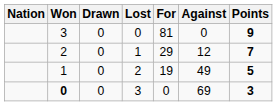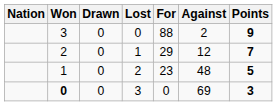(166, 33) 81 -> (166, 33) 88
(204, 33) 0 -> (204, 33) 2
(166, 71) 19 -> (166, 71) 23
(204, 71) 49 -> (204, 71) 48
